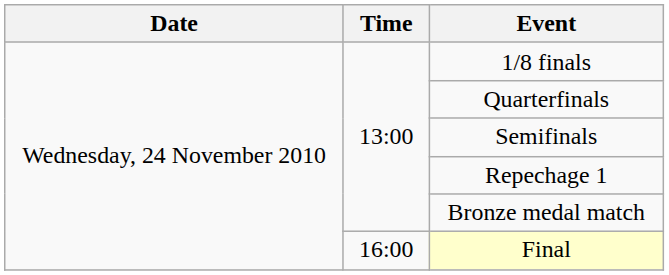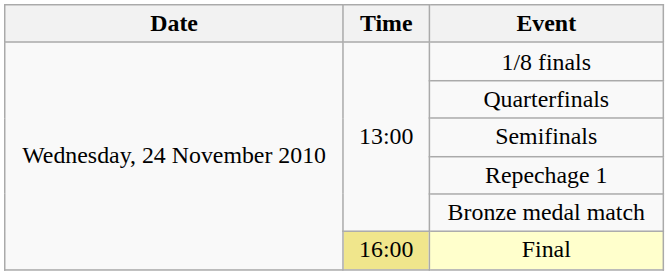(386, 250) no background -> (386, 250) khaki background
